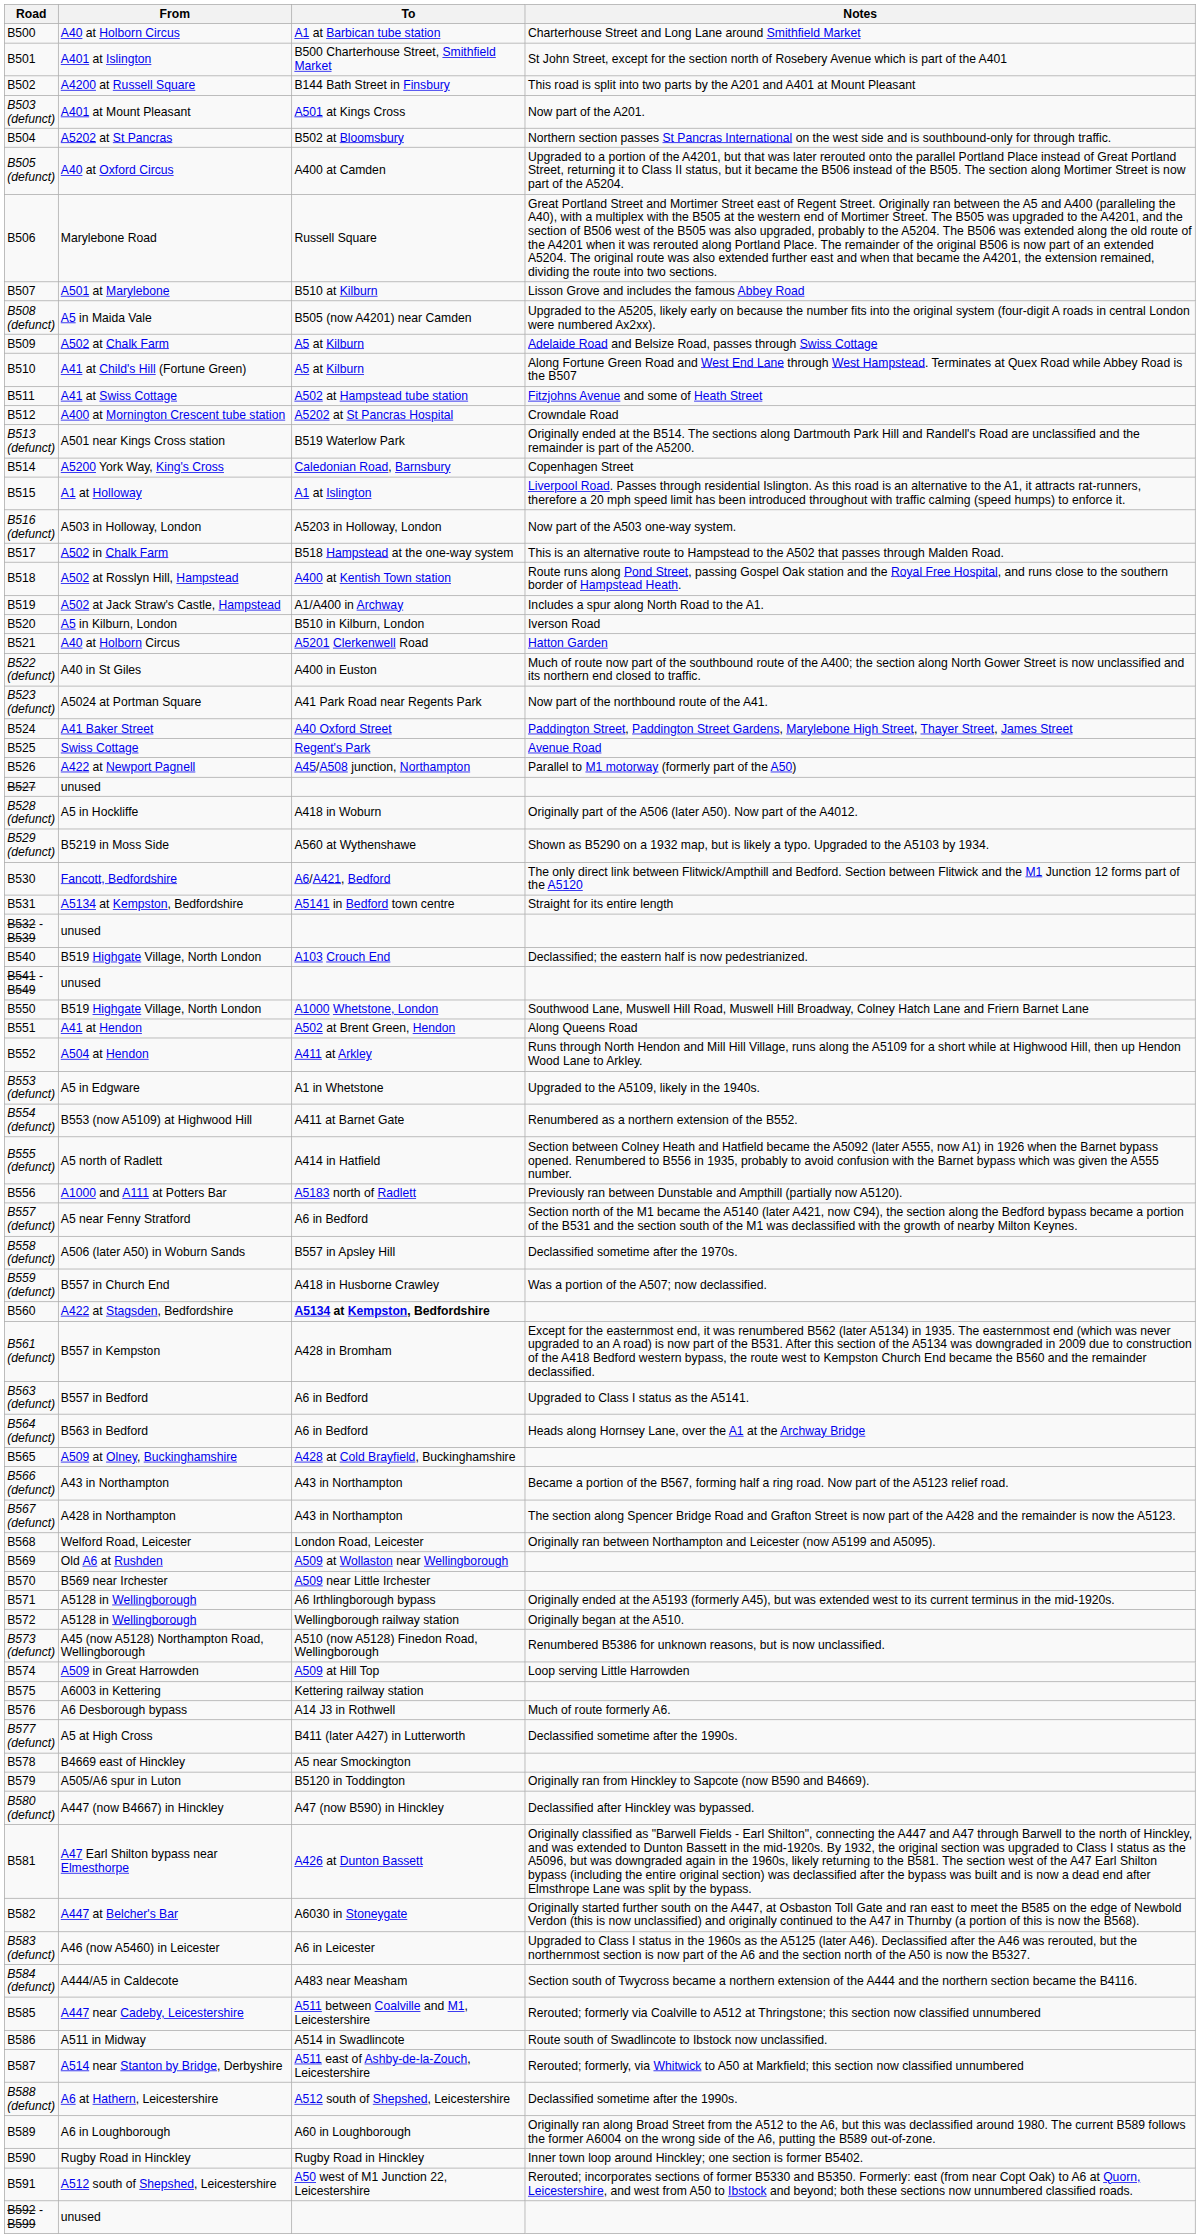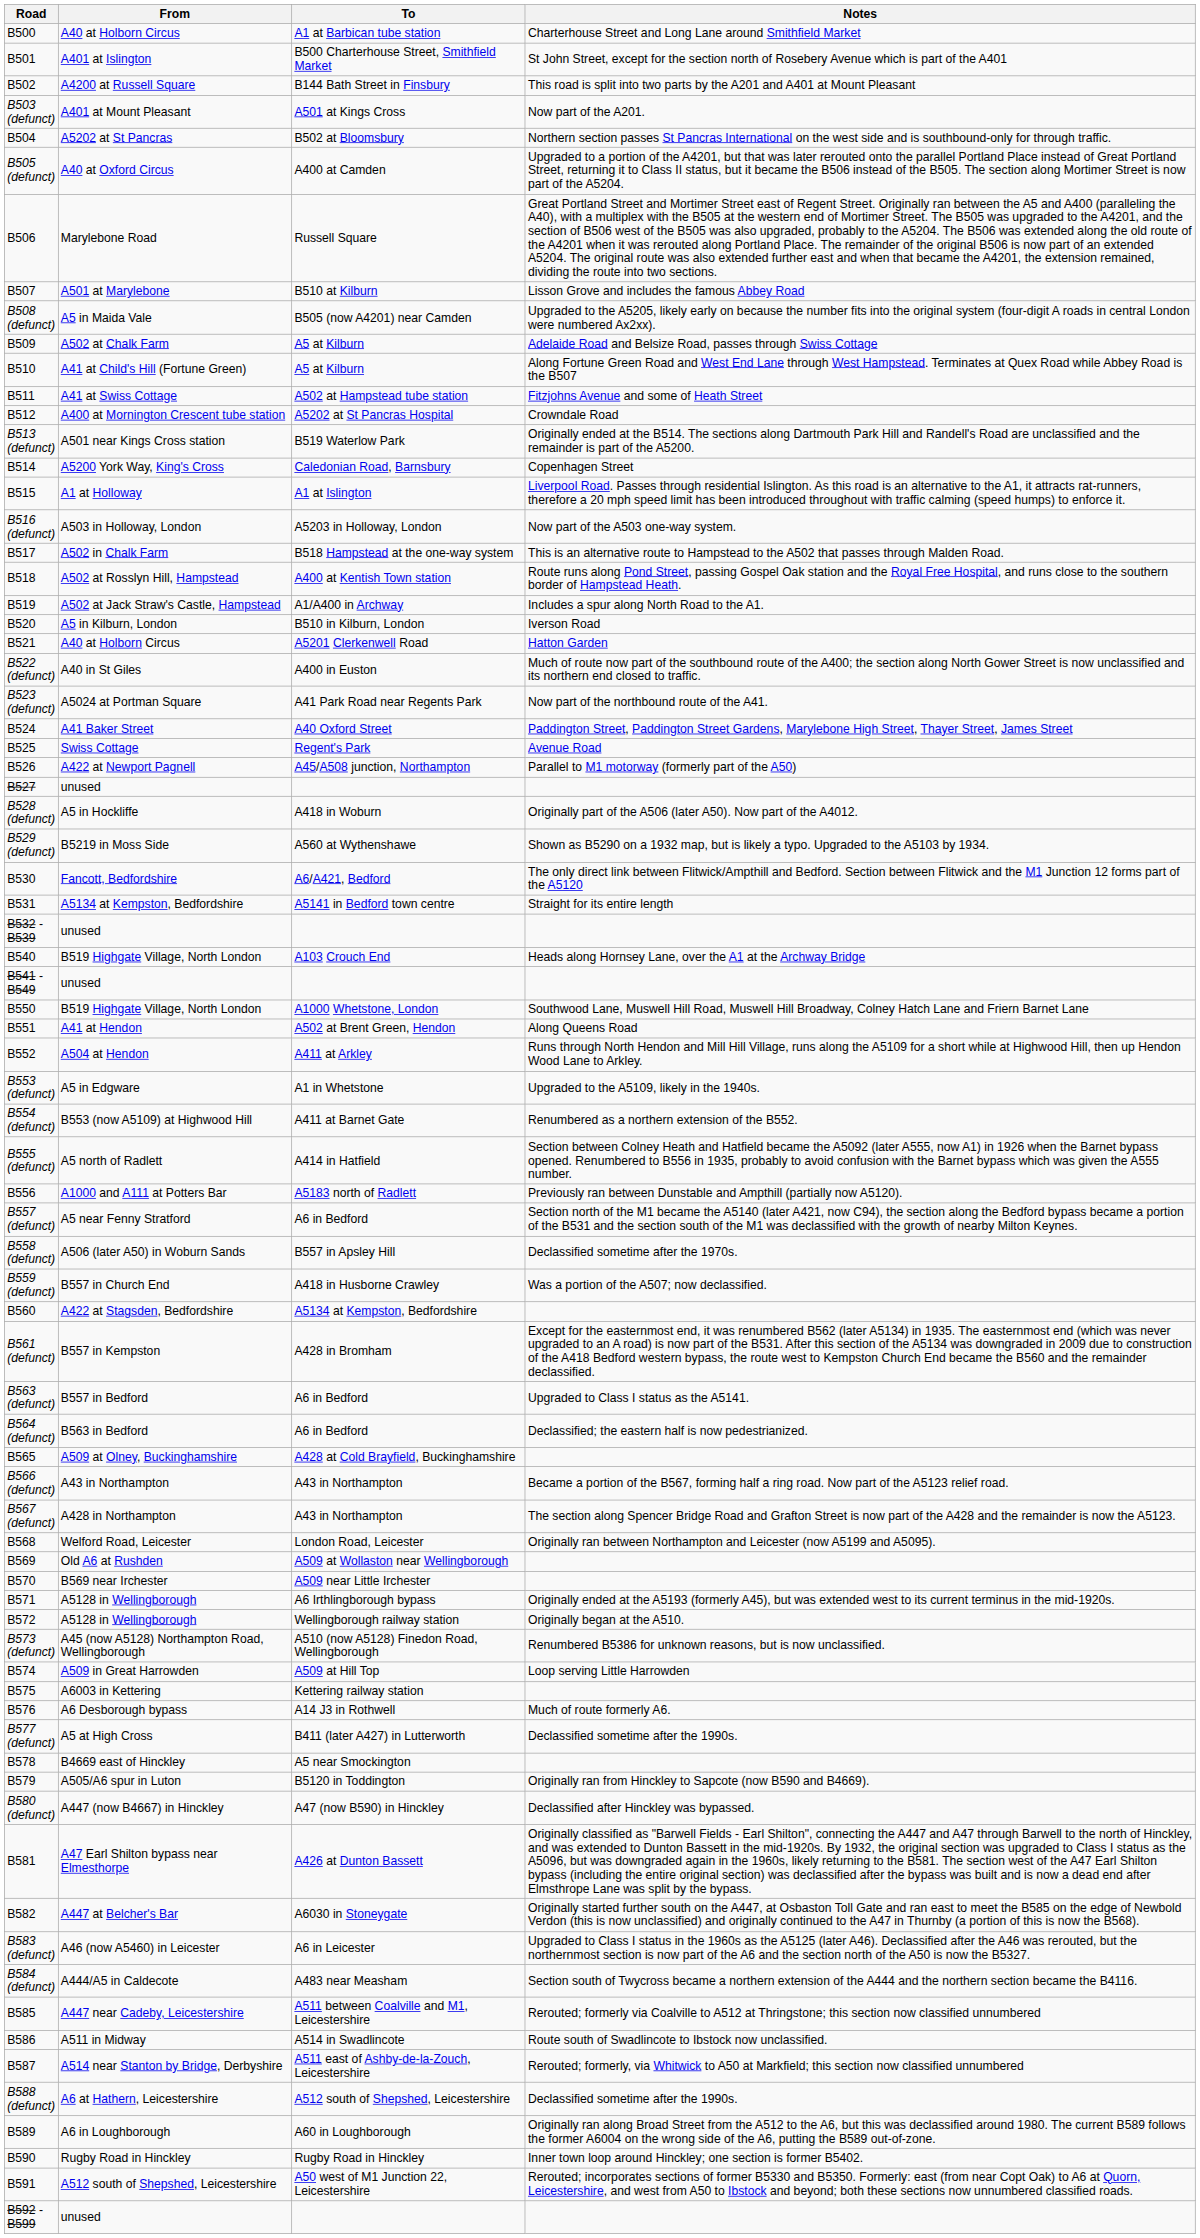(668, 957) Declassified; the eastern half is now pedestrianized. -> (697, 957) Heads along Hornsey Lane, over the A1 at the Archway Bridge
(392, 1311) bold -> (386, 1311) normal
(697, 1431) Heads along Hornsey Lane, over the A1 at the Archway Bridge -> (668, 1431) Declassified; the eastern half is now pedestrianized.
